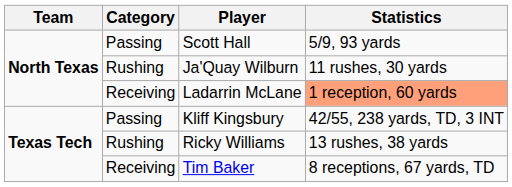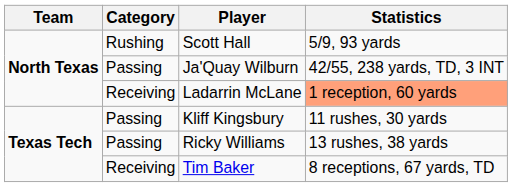(134, 43) Passing -> (135, 43) Rushing
(135, 68) Rushing -> (134, 68) Passing
(378, 68) 11 rushes, 30 yards -> (406, 68) 42/55, 238 yards, TD, 3 INT
(406, 118) 42/55, 238 yards, TD, 3 INT -> (378, 118) 11 rushes, 30 yards
(135, 143) Rushing -> (134, 143) Passing
